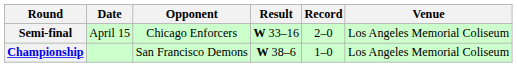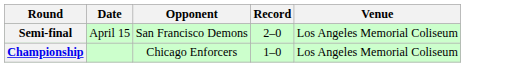- column: (276, 14)
(192, 33) Chicago Enforcers -> (192, 33) San Francisco Demons
(192, 52) San Francisco Demons -> (192, 52) Chicago Enforcers
